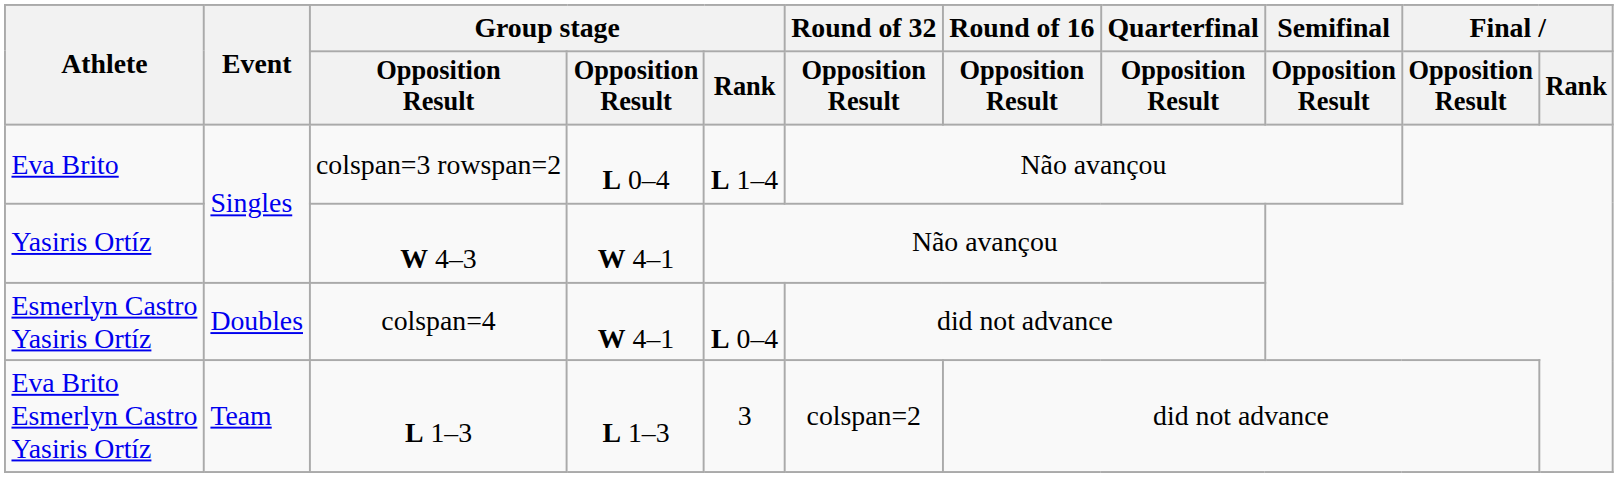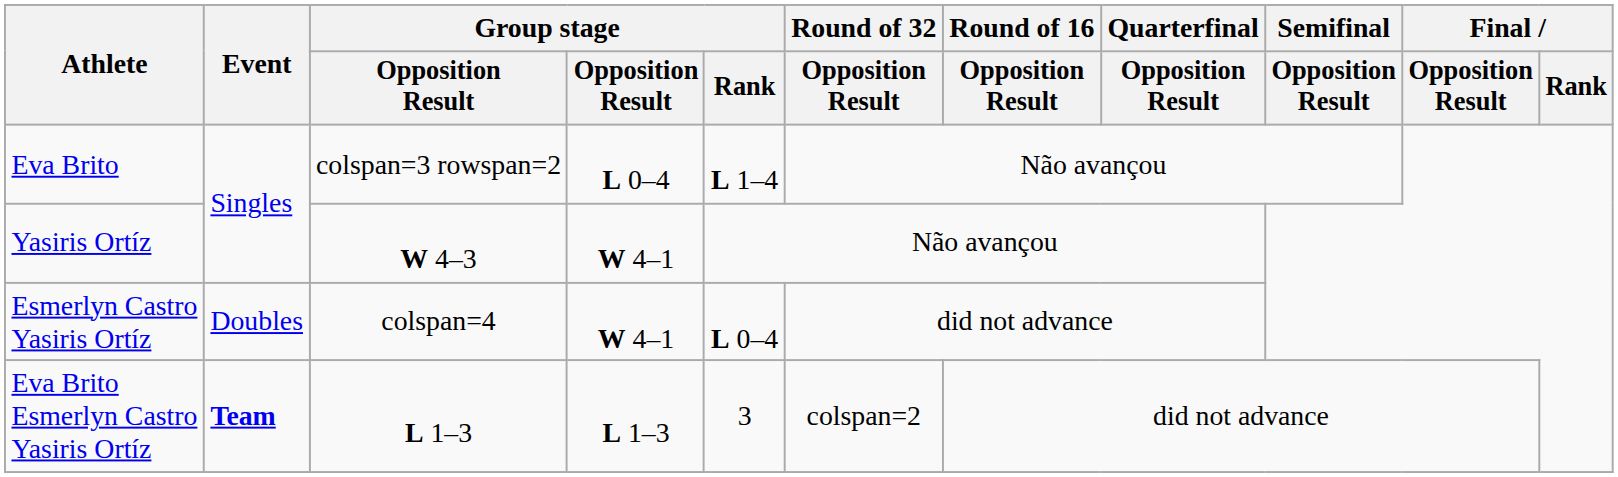(241, 416) normal -> (243, 416) bold
